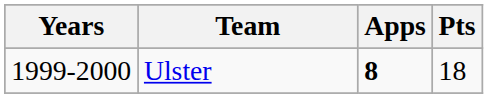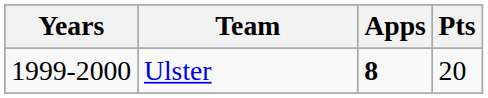(452, 70) 18 -> (452, 70) 20
